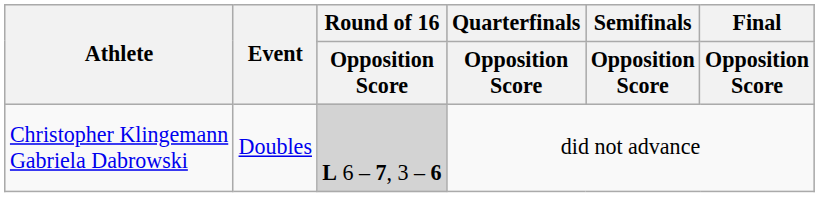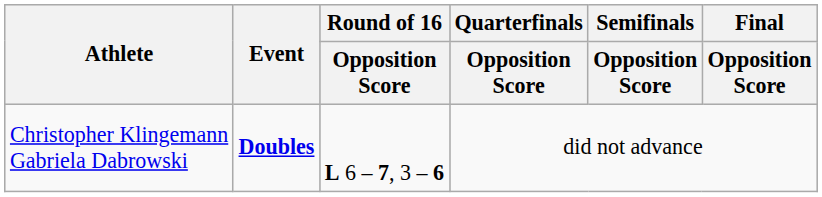(275, 147) normal -> (277, 147) bold
(382, 173) lightgrey background -> (384, 173) no background
